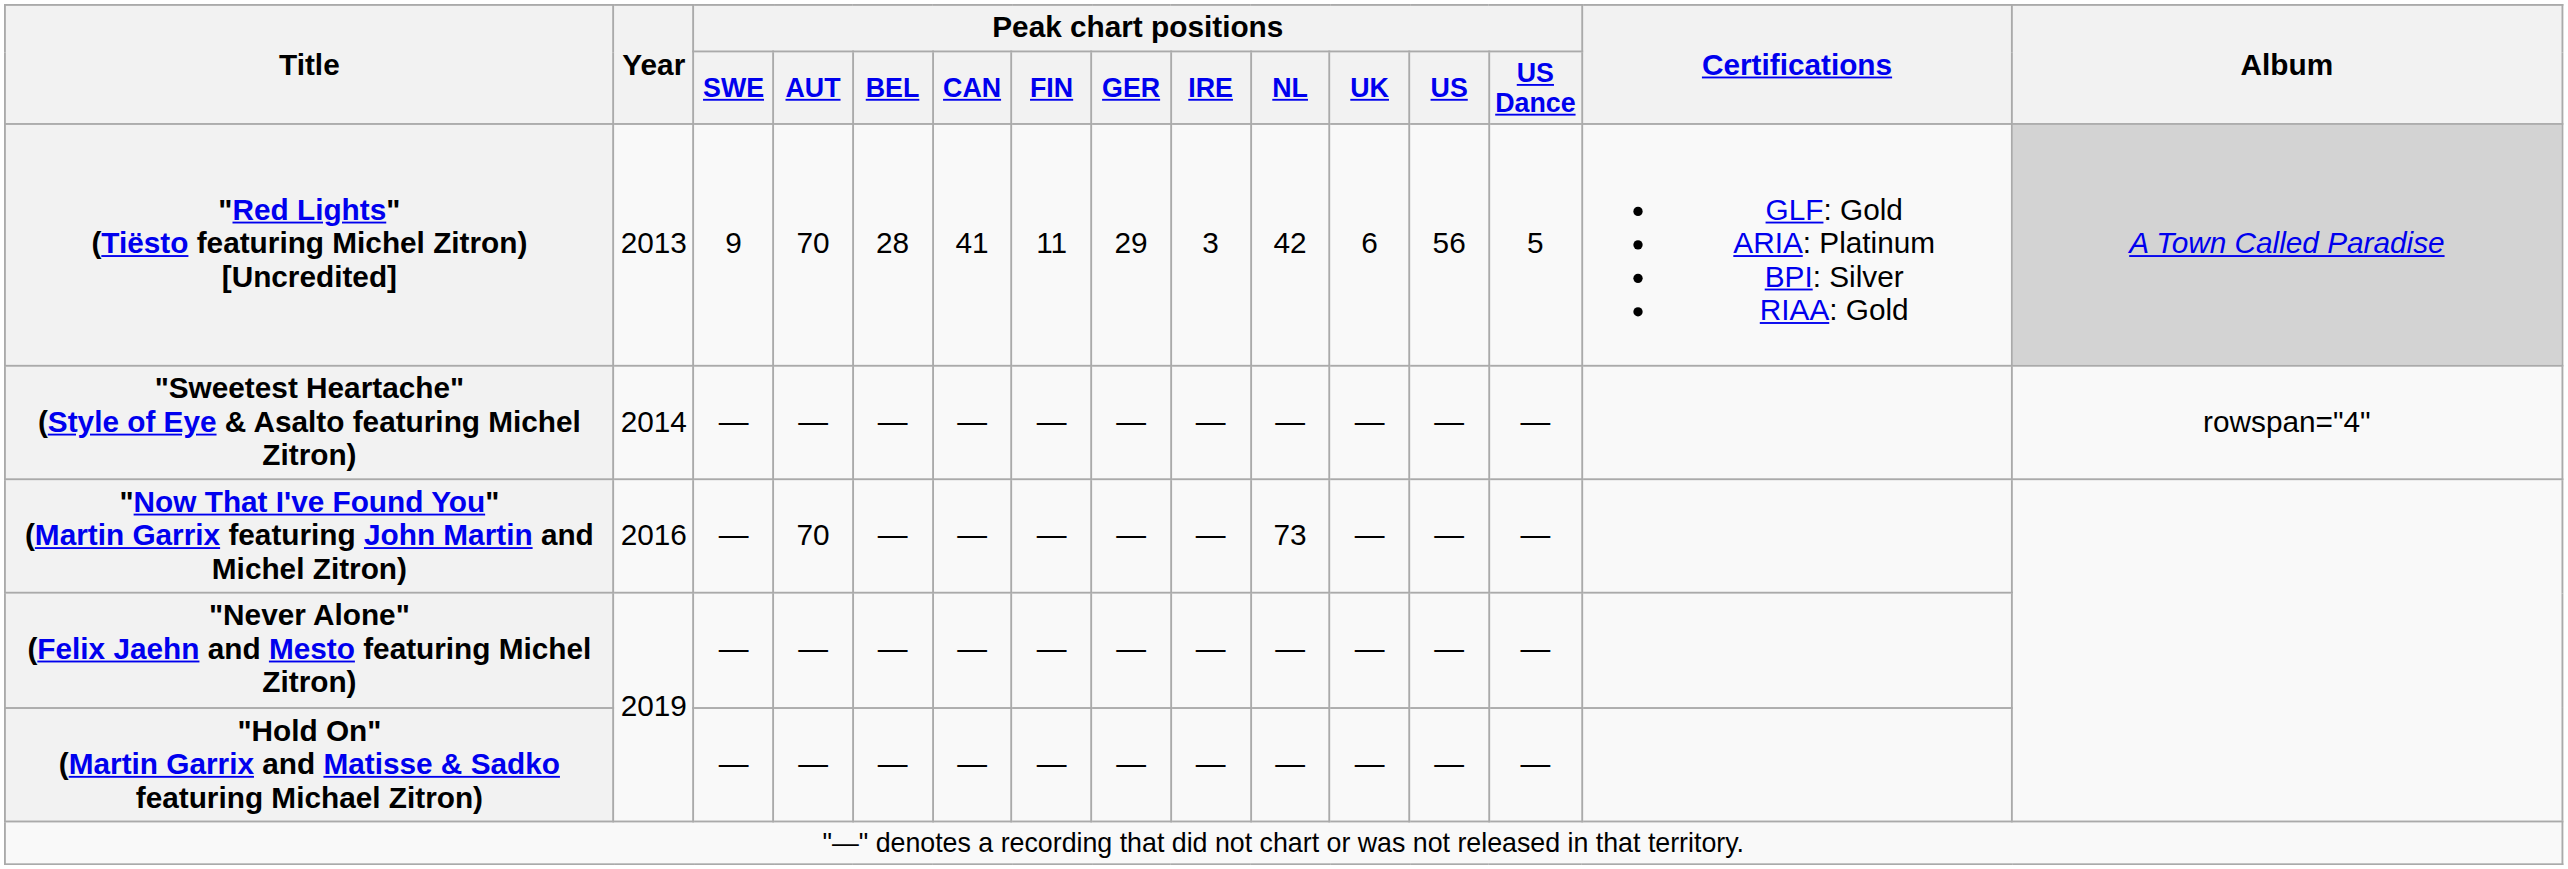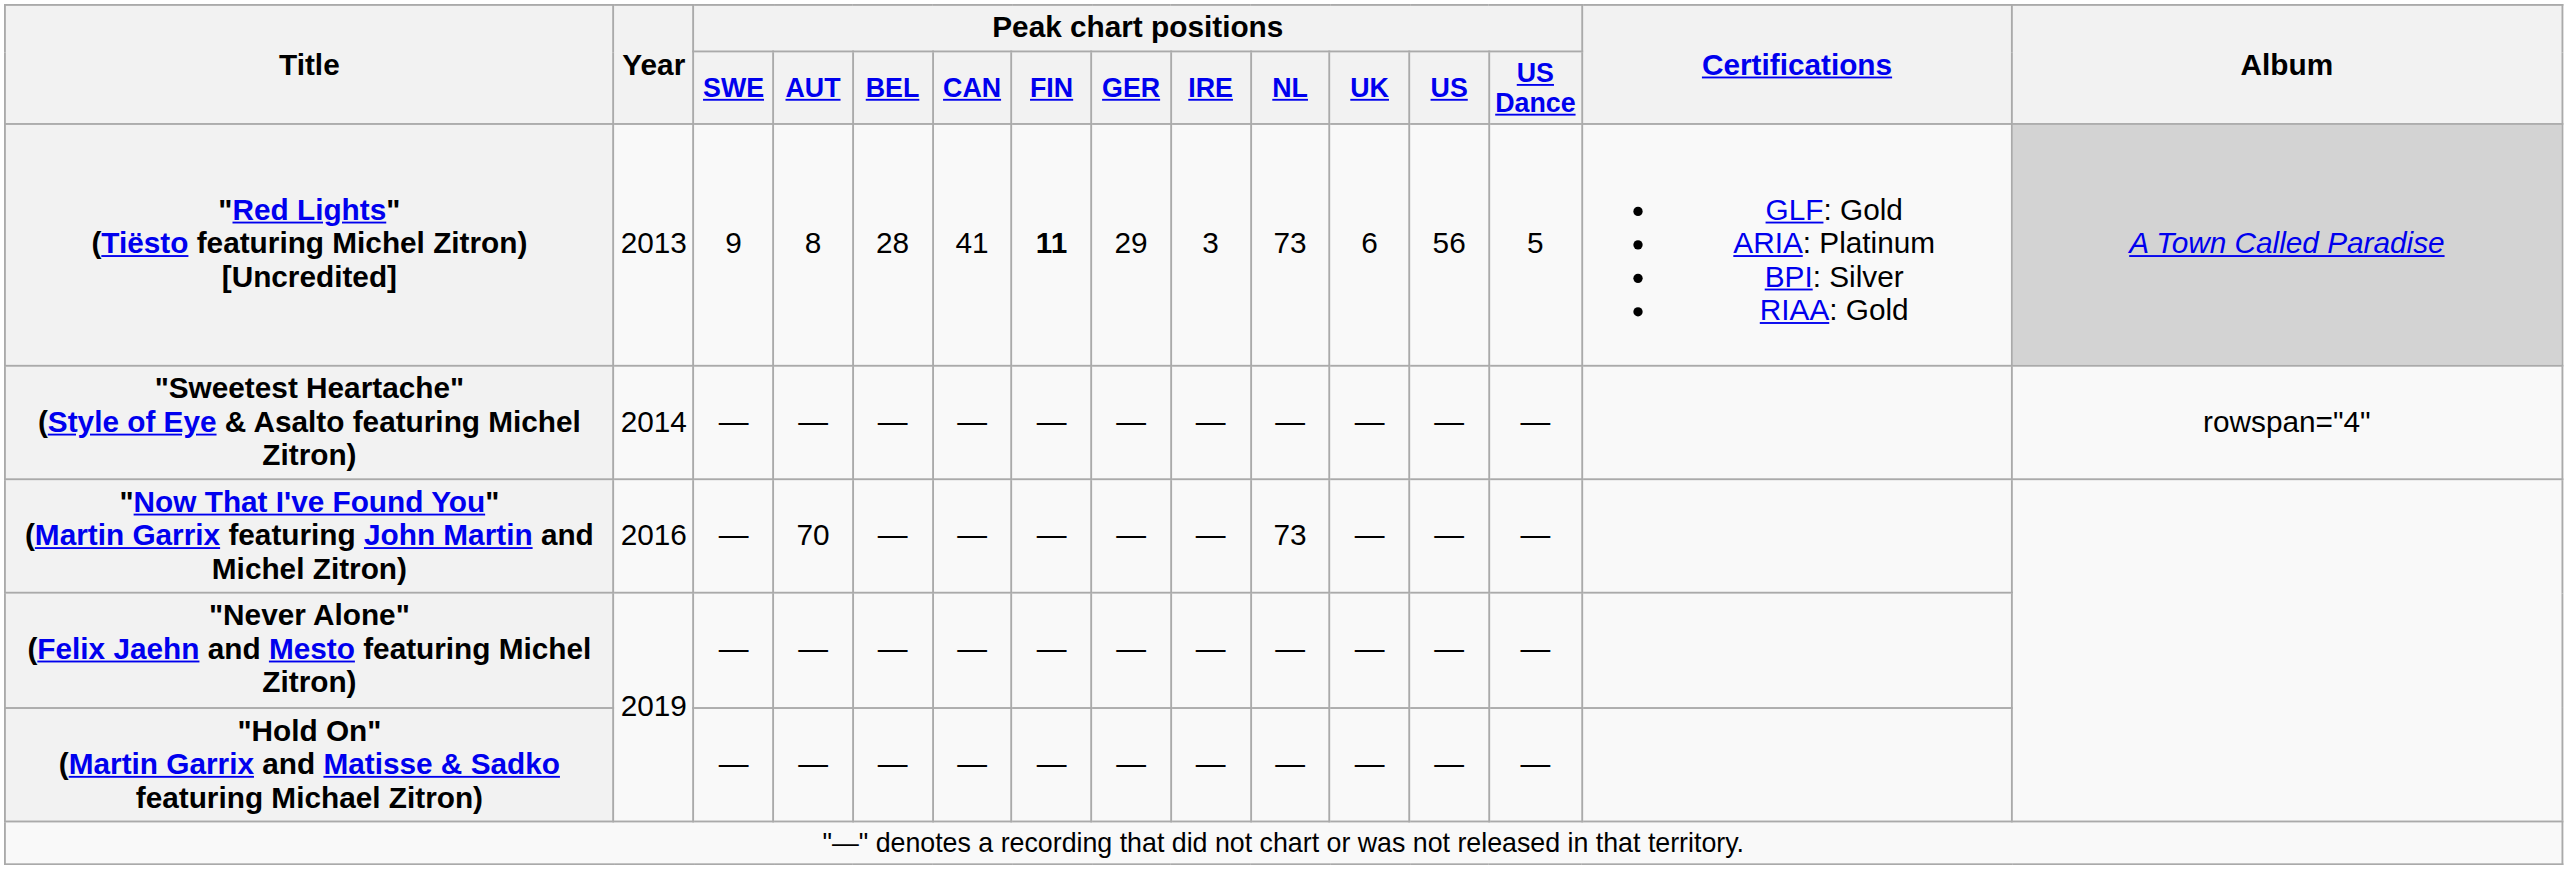(813, 244) 70 -> (813, 244) 8
(1052, 244) normal -> (1052, 244) bold
(1290, 244) 42 -> (1290, 244) 73
